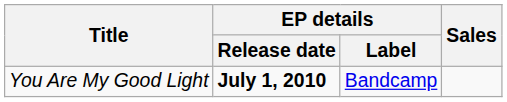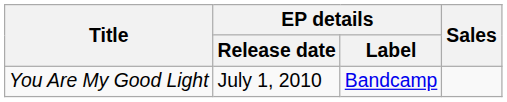(272, 81) bold -> (270, 81) normal
